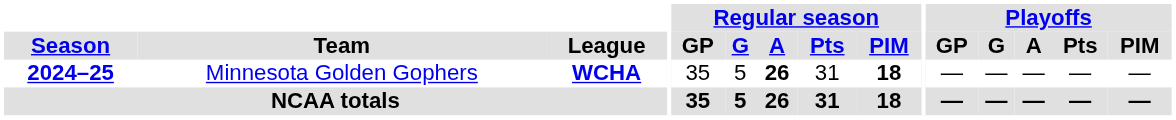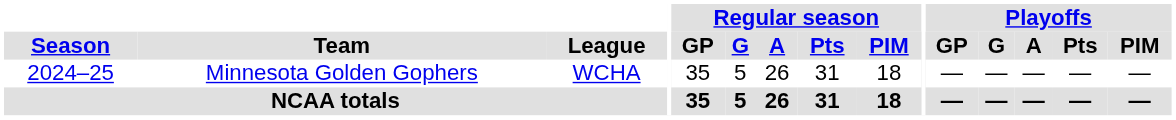(71, 73) bold -> (71, 73) normal
(607, 73) bold -> (607, 73) normal
(777, 73) bold -> (777, 73) normal
(889, 73) bold -> (889, 73) normal
